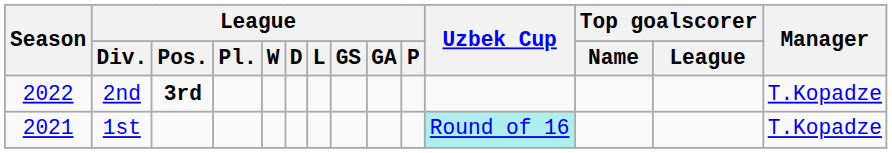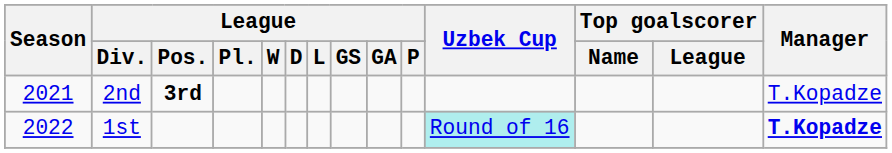(48, 94) 2022 -> (48, 94) 2021
(48, 129) 2021 -> (48, 129) 2022
(825, 129) normal -> (825, 129) bold
